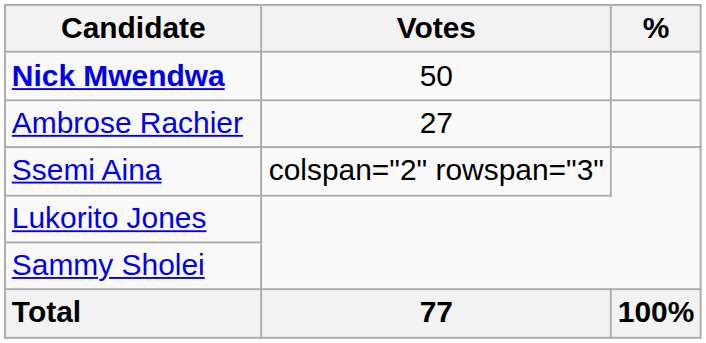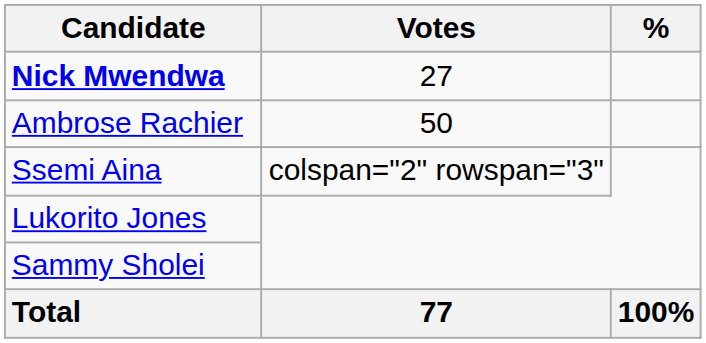(436, 75) 50 -> (436, 75) 27
(436, 123) 27 -> (436, 123) 50
